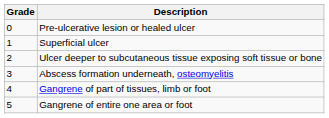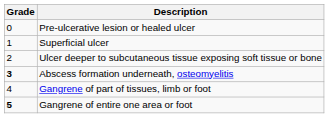(9, 74) normal -> (9, 74) bold
(9, 105) normal -> (9, 105) bold
